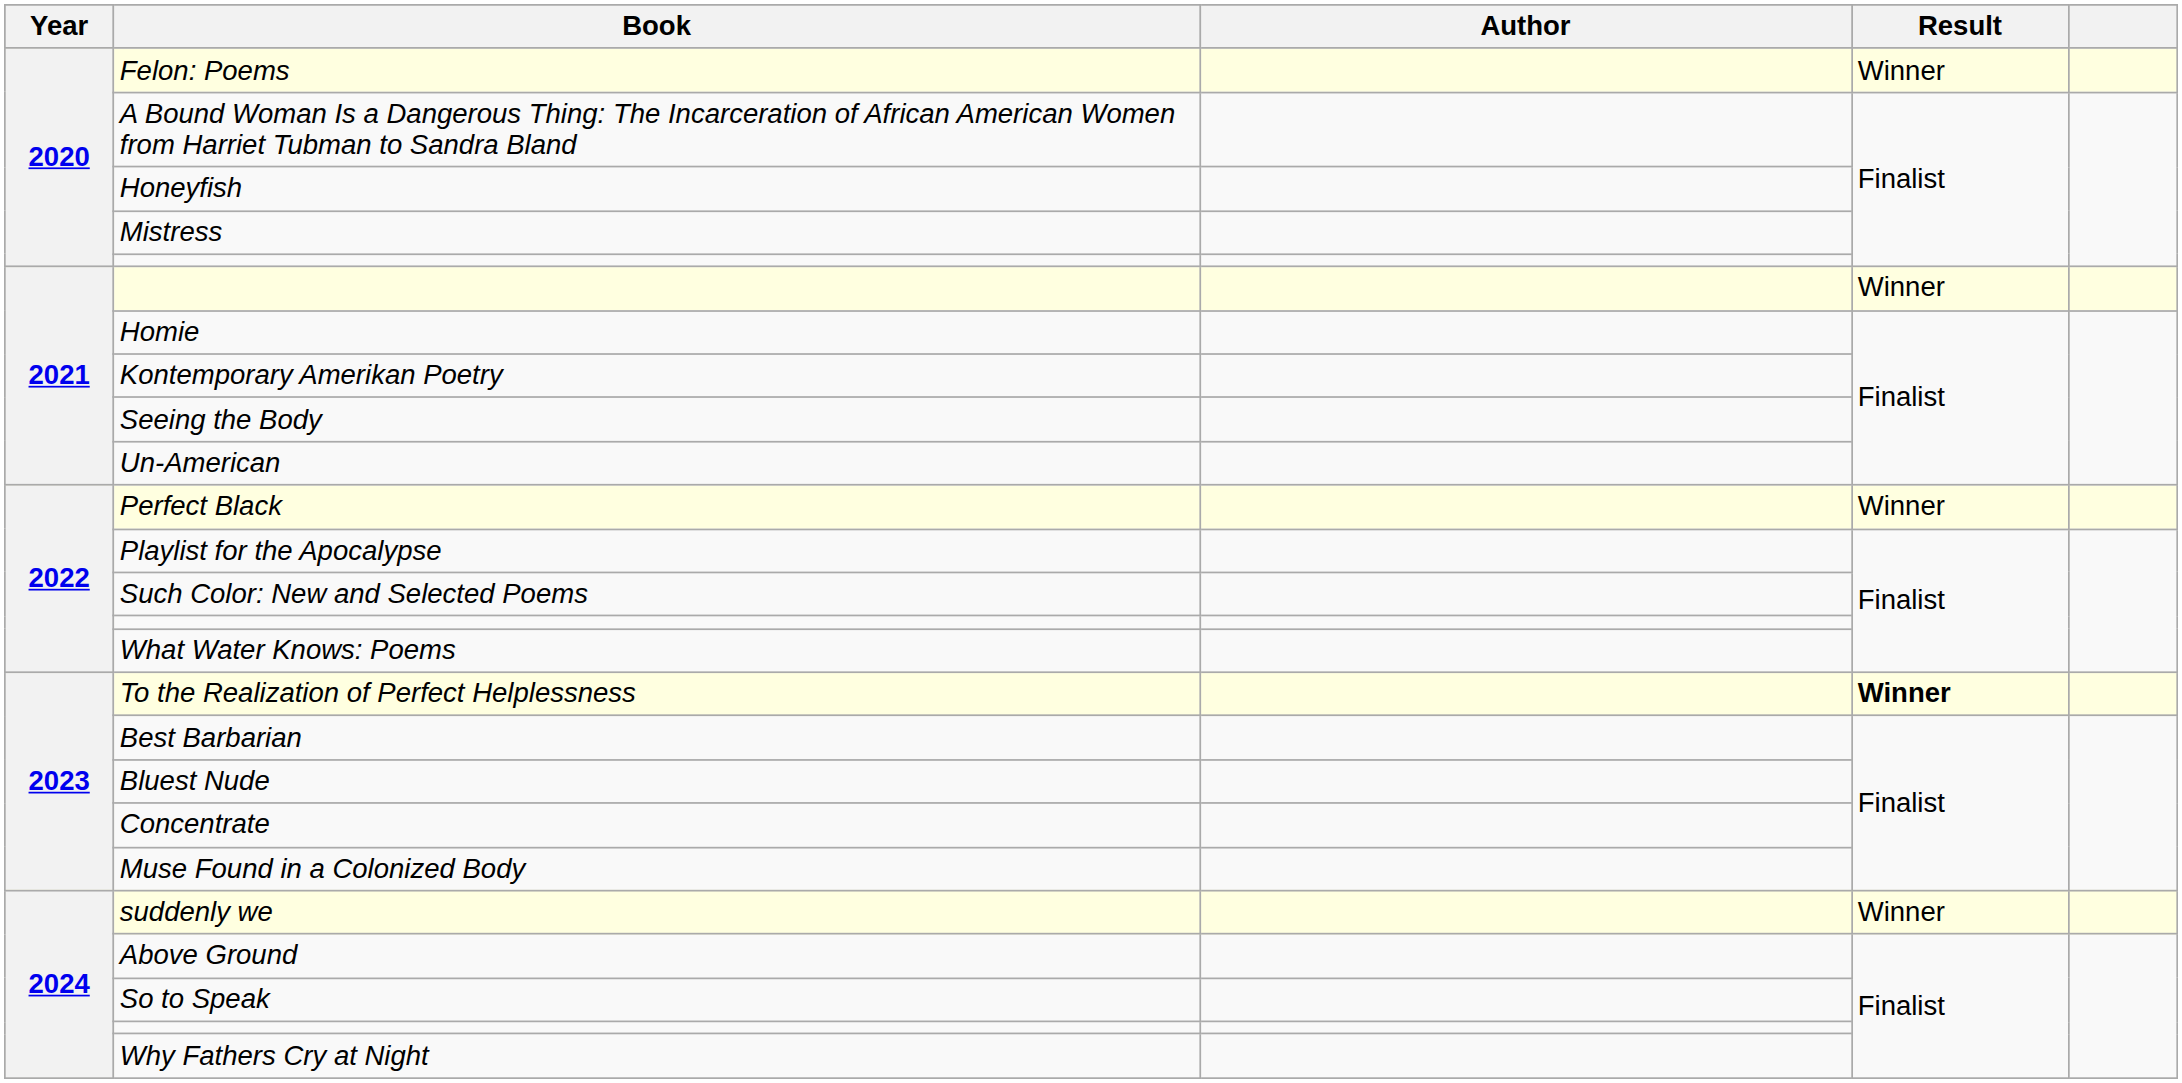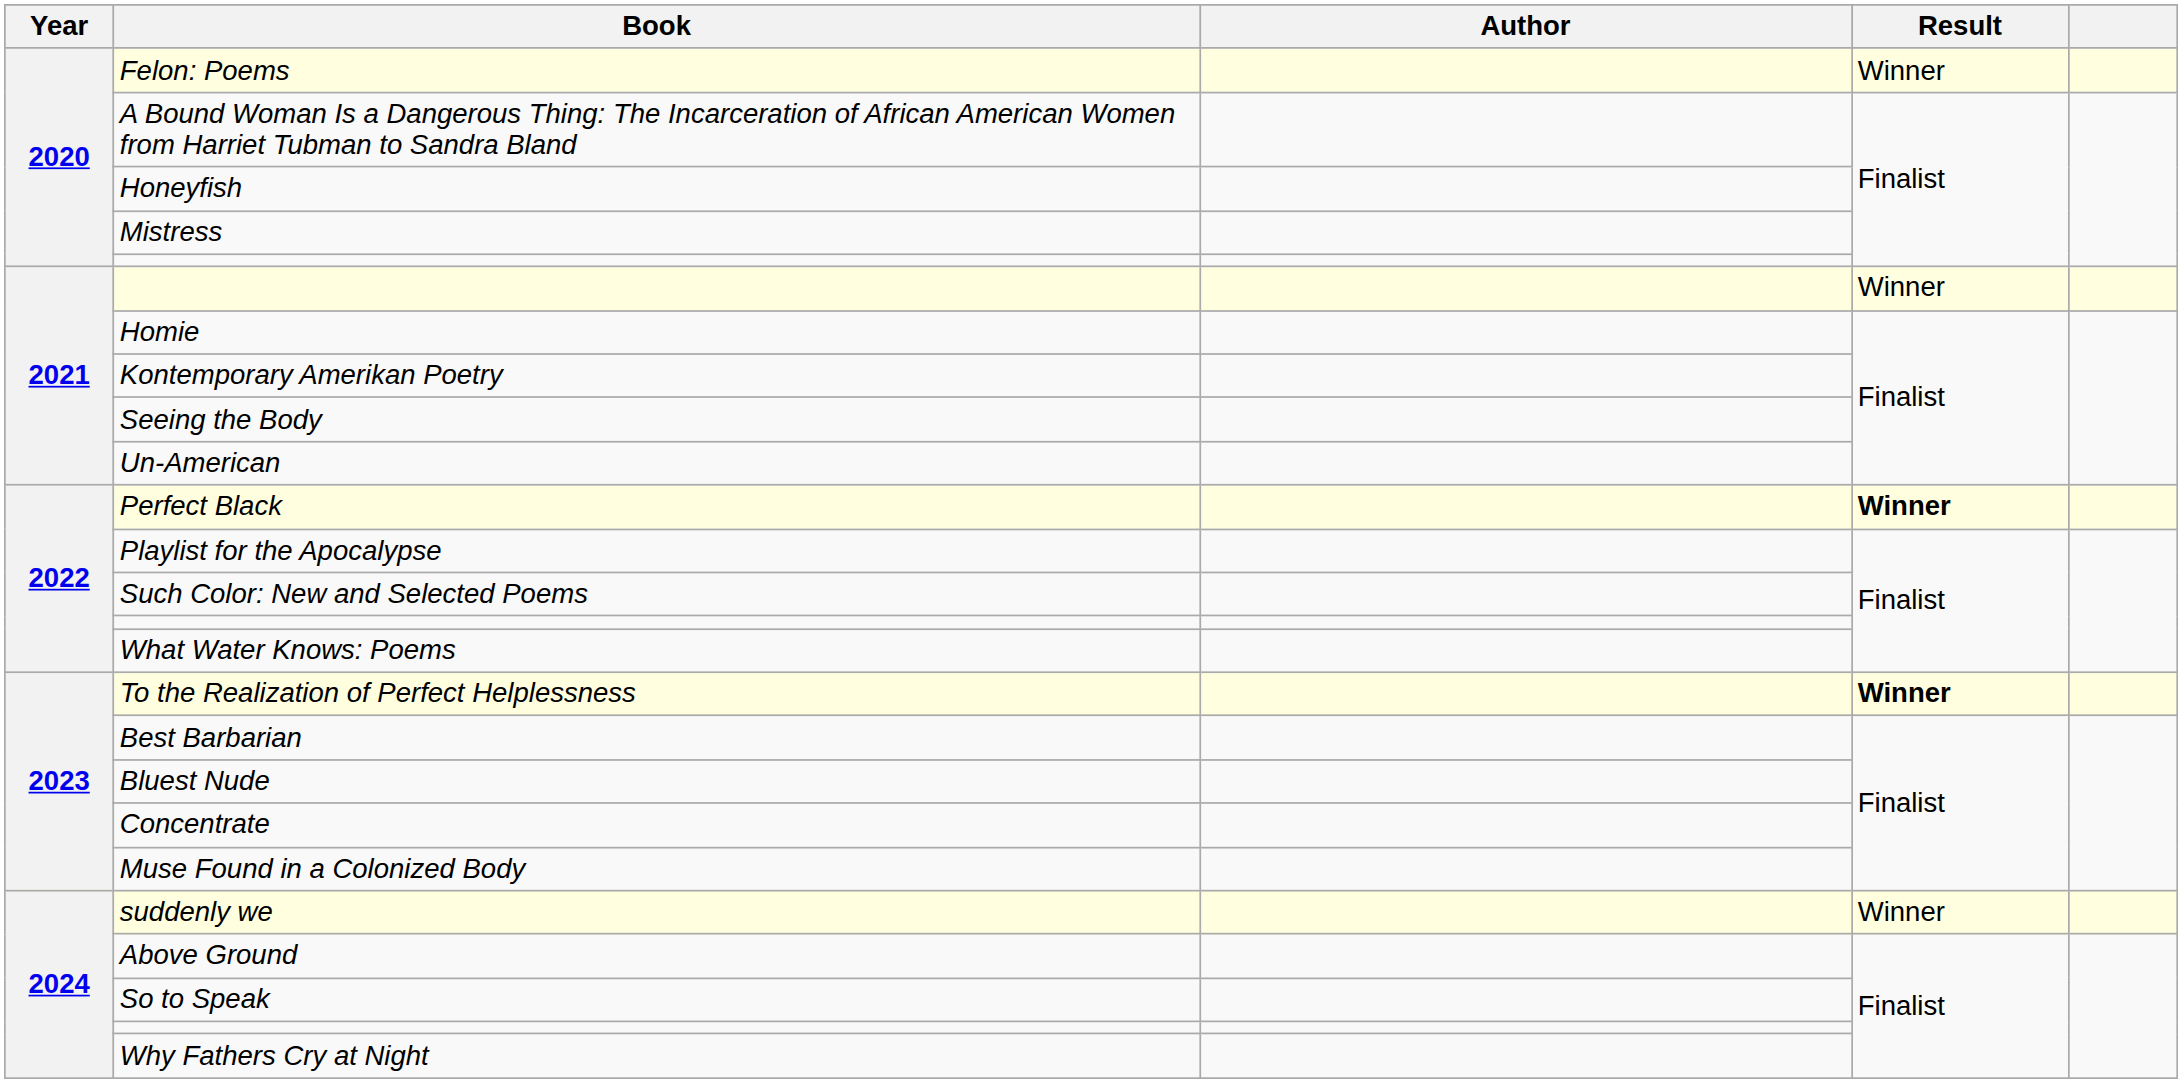(1901, 506) normal -> (1904, 506) bold
